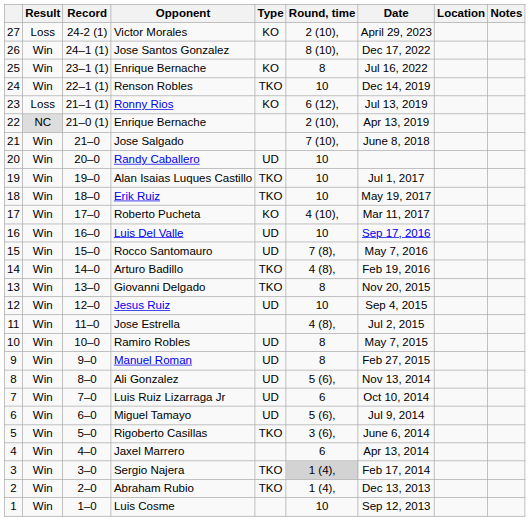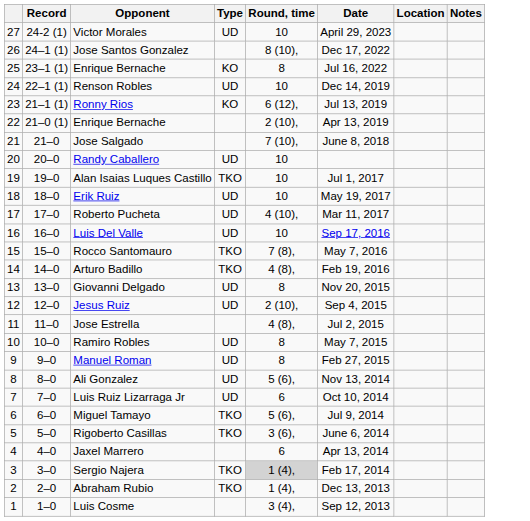- column: (43, 13)
(271, 31) KO -> (230, 31) UD
(322, 31) 2 (10), -> (282, 31) 10
(271, 86) TKO -> (230, 86) UD
(271, 196) TKO -> (230, 196) UD
(271, 214) KO -> (230, 214) UD
(271, 251) UD -> (230, 251) TKO
(271, 287) TKO -> (230, 287) UD
(322, 305) 10 -> (282, 305) 2 (10),
(271, 415) UD -> (230, 415) TKO
(322, 506) 10 -> (282, 506) 3 (4),
